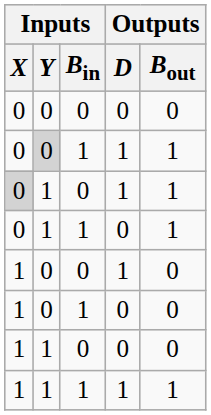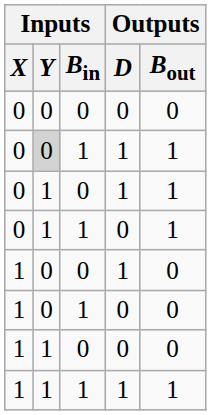(19, 190) lightgrey background -> (19, 190) no background
